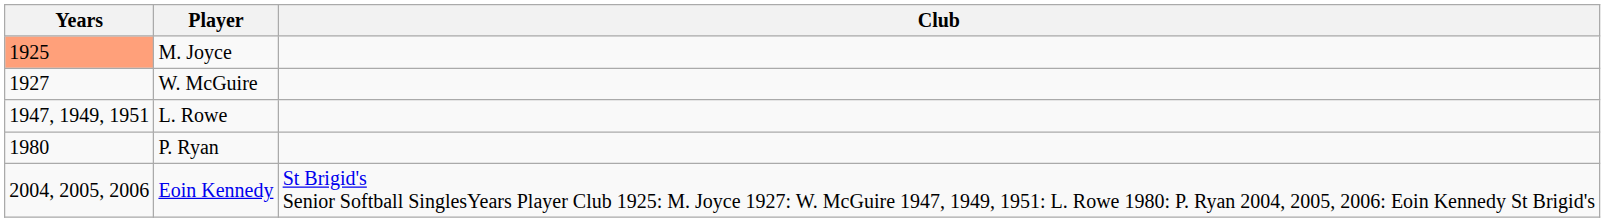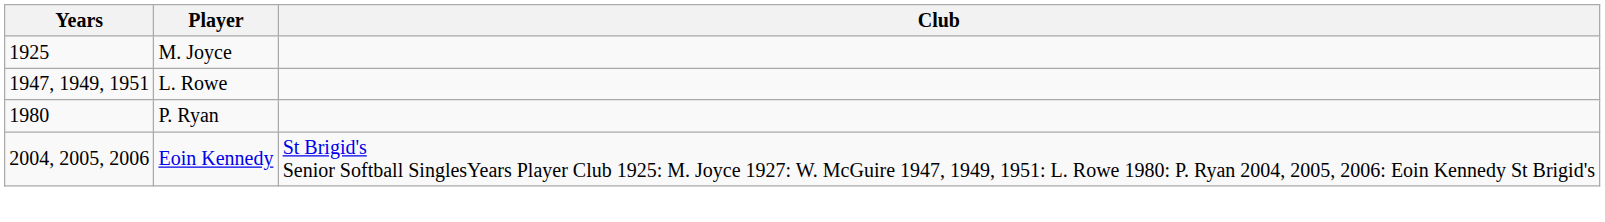(29, 52) lightsalmon background -> (29, 52) no background
- row: (208, 83)
